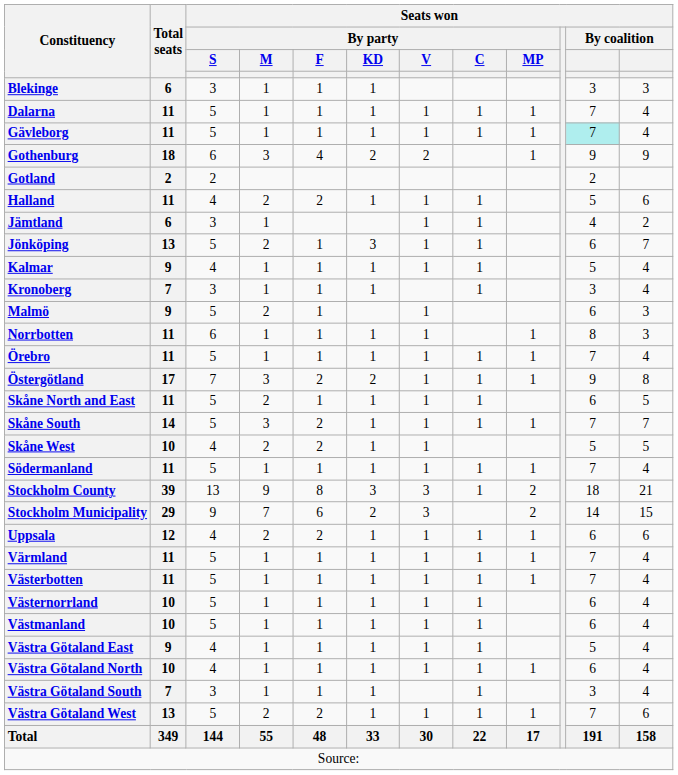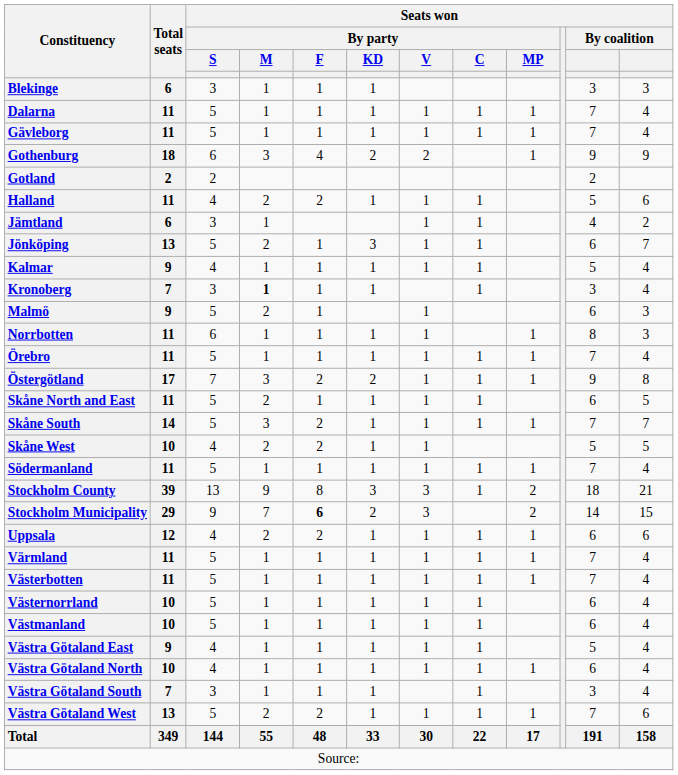(593, 134) paleturquoise background -> (593, 134) no background
(266, 290) normal -> (266, 290) bold
(320, 513) normal -> (320, 513) bold
